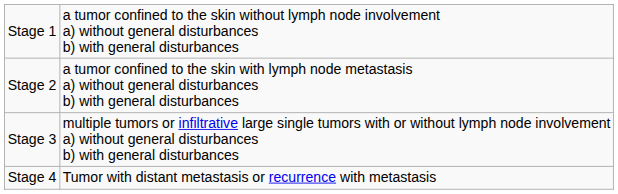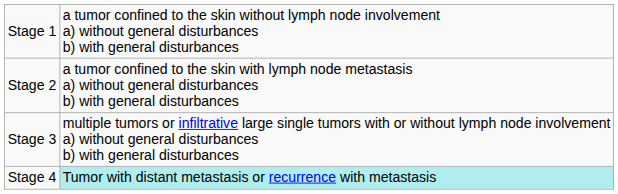(249, 177) no background -> (249, 177) paleturquoise background
